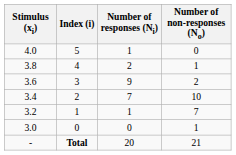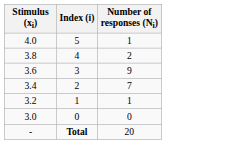- column: (196, 24)
